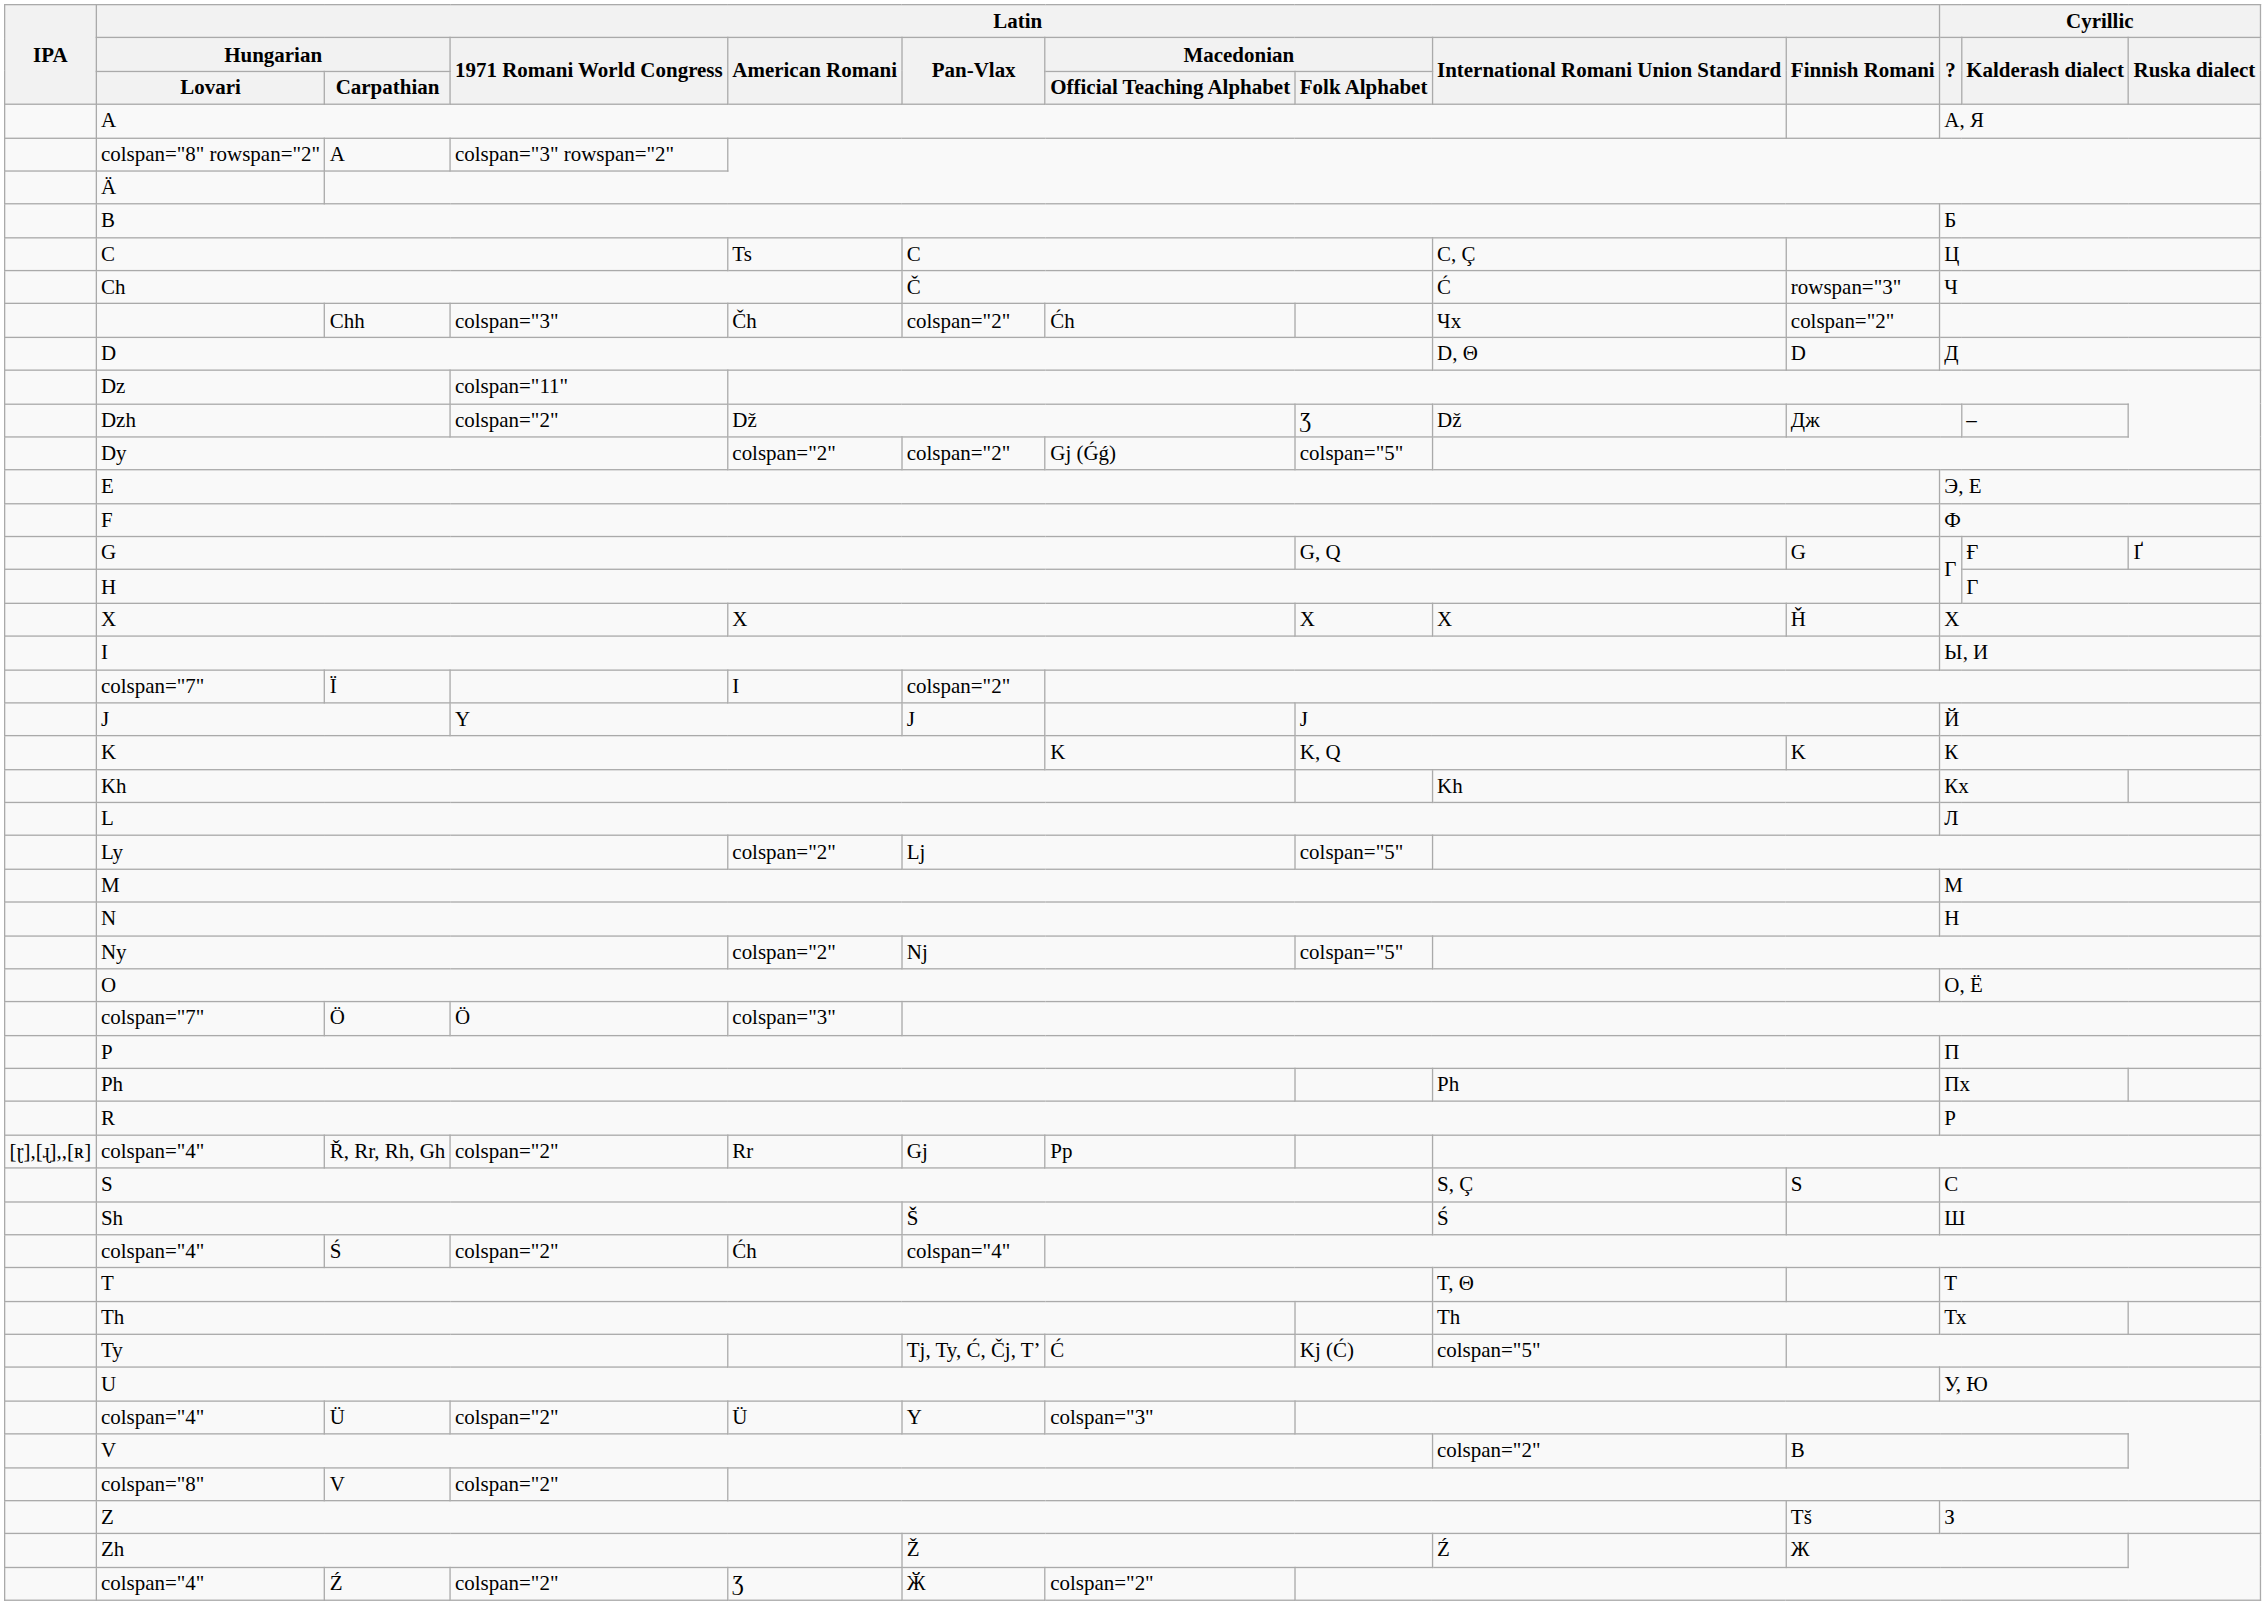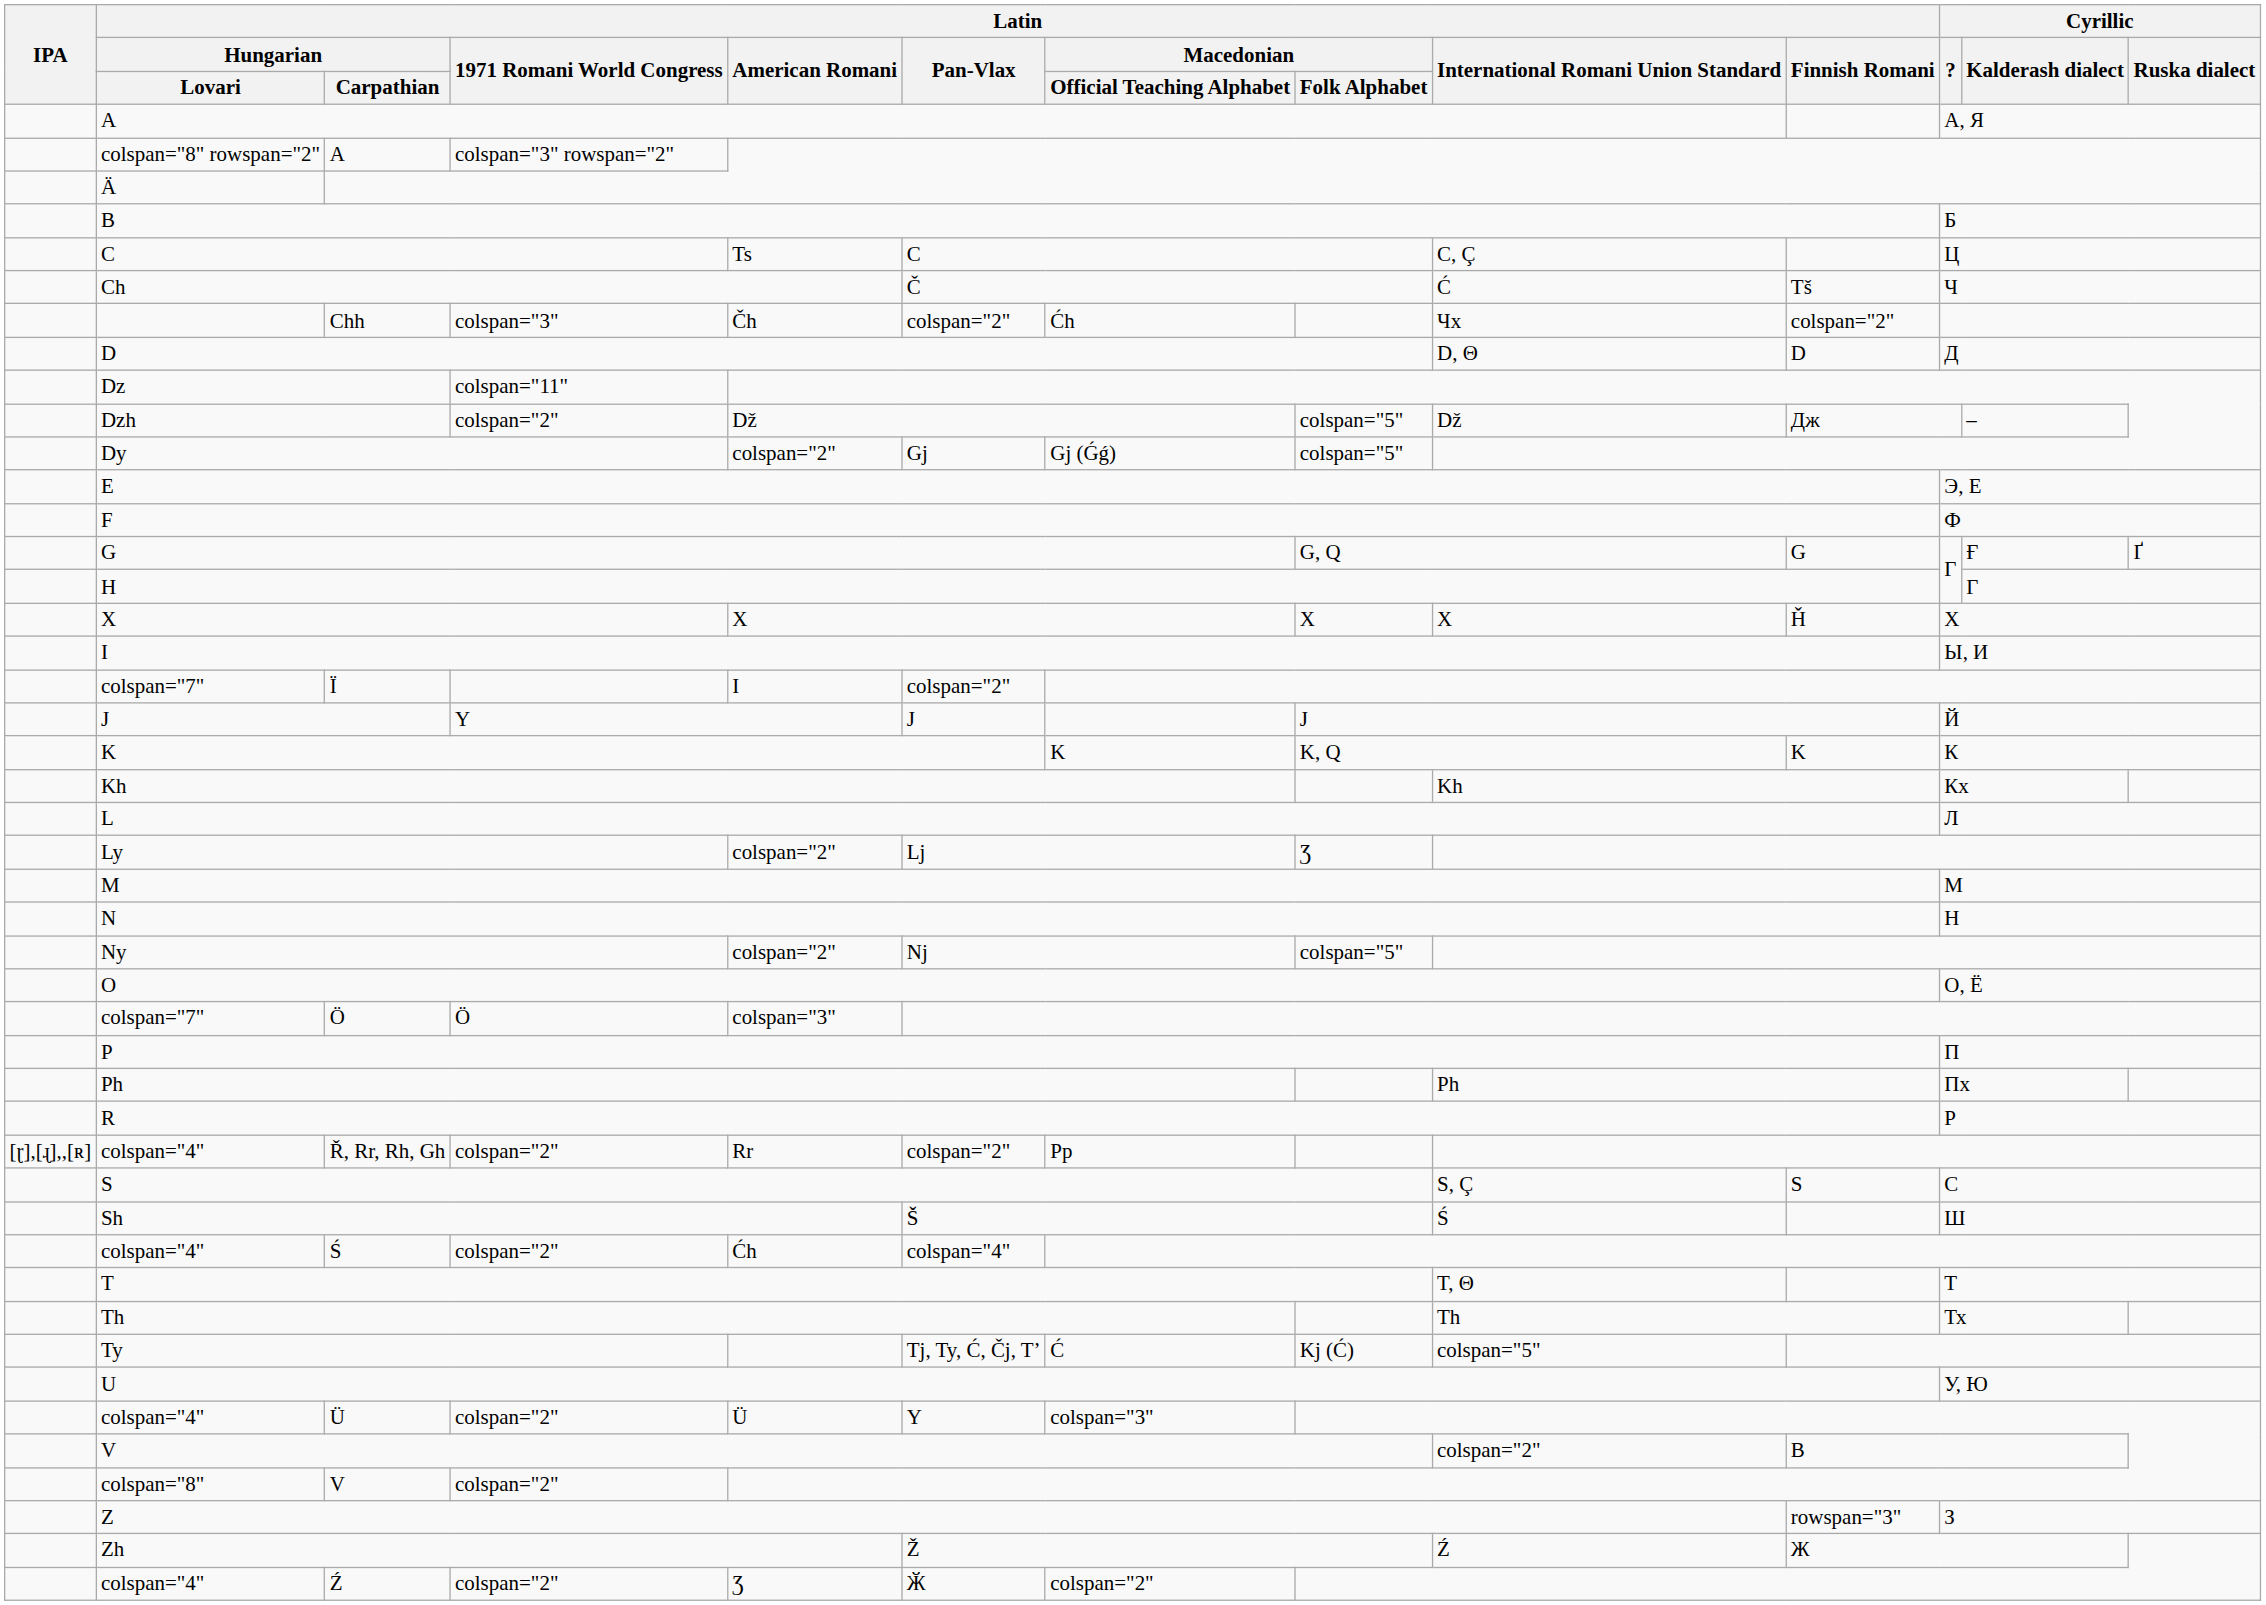(1846, 287) rowspan="3" -> (1801, 287) Tš
(1305, 420) Ʒ -> (1352, 420) colspan="5"
(958, 453) colspan="2" -> (917, 453) Gj
(1352, 852) colspan="5" -> (1305, 852) Ʒ
(917, 1151) Gj -> (958, 1151) colspan="2"
(1801, 1516) Tš -> (1846, 1516) rowspan="3"
